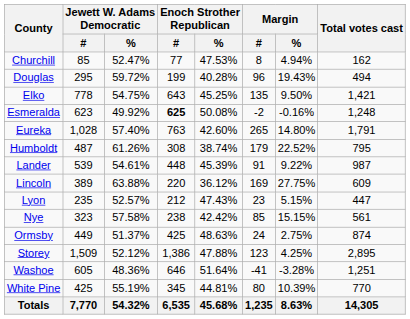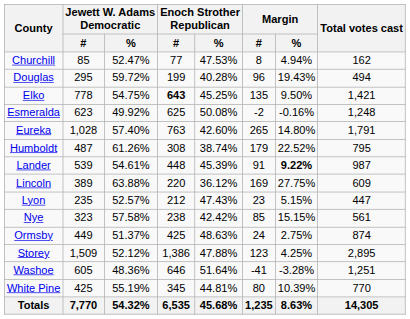(176, 95) normal -> (176, 95) bold
(176, 113) bold -> (176, 113) normal
(296, 165) normal -> (296, 165) bold
